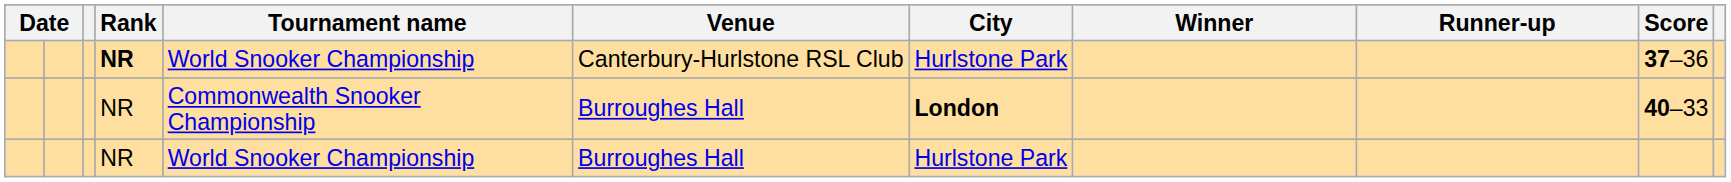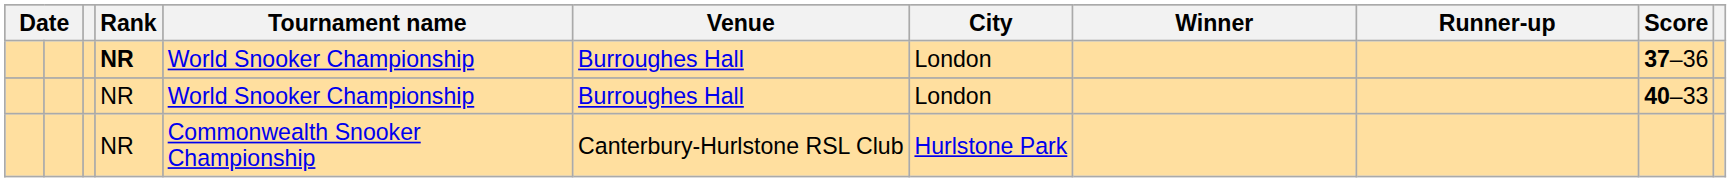(741, 59) Canterbury-Hurlstone RSL Club -> (661, 59) Burroughes Hall
(991, 59) Hurlstone Park -> (953, 59) London
(294, 108) Commonwealth Snooker Championship -> (321, 96) World Snooker Championship
(957, 108) bold -> (953, 96) normal
(321, 157) World Snooker Championship -> (294, 145) Commonwealth Snooker Championship
(661, 157) Burroughes Hall -> (741, 145) Canterbury-Hurlstone RSL Club
